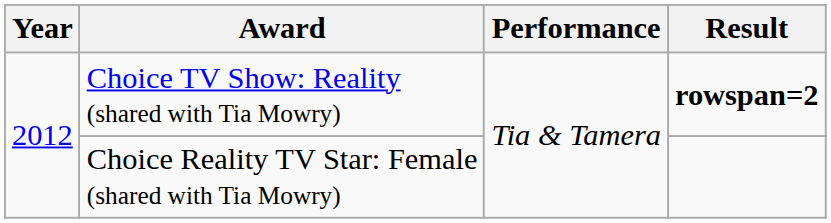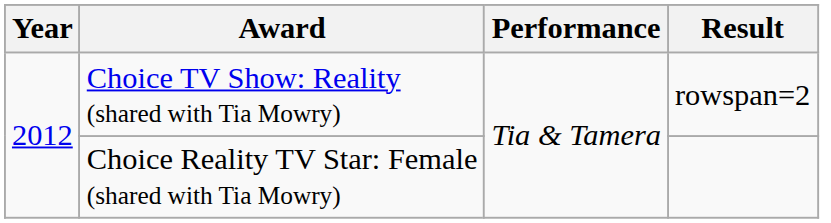(747, 93) bold -> (743, 93) normal
